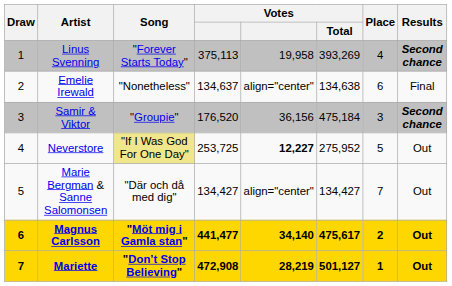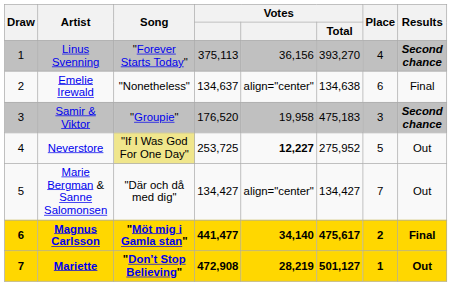(296, 55) 19,958 -> (296, 55) 36,156
(340, 55) 393,269 -> (340, 55) 393,270
(296, 117) 36,156 -> (296, 117) 19,958
(340, 117) 475,184 -> (340, 117) 475,183
(422, 235) Out -> (422, 235) Final
